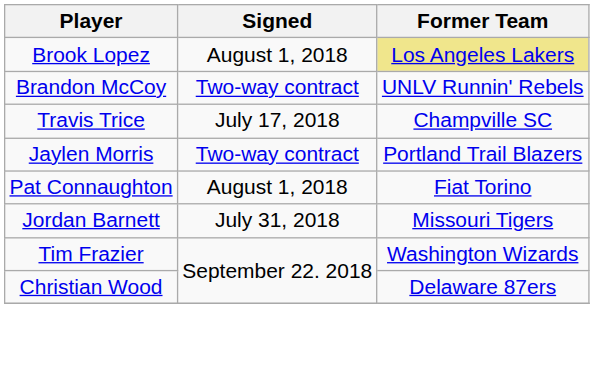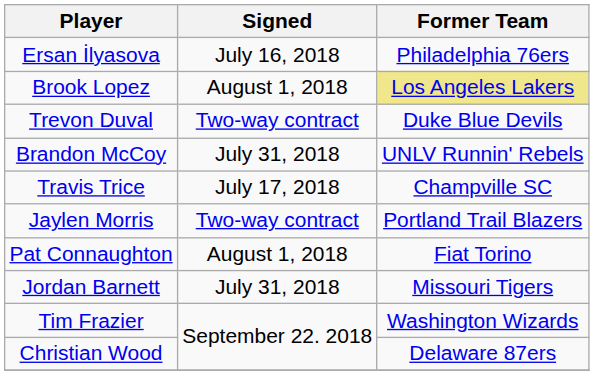+ row: (91, 54)
+ row: (91, 120)
(277, 87) Two-way contract -> (277, 154) July 31, 2018
